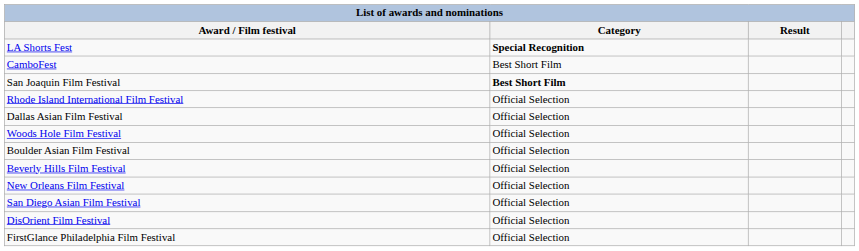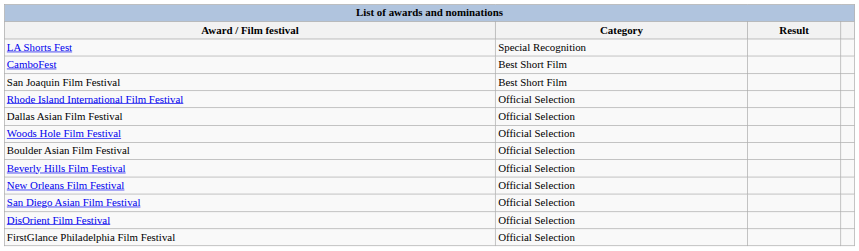(538, 47) bold -> (542, 47) normal
(529, 82) bold -> (533, 82) normal
